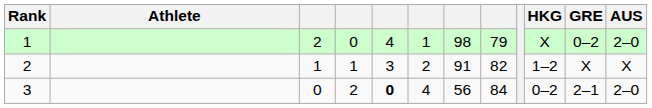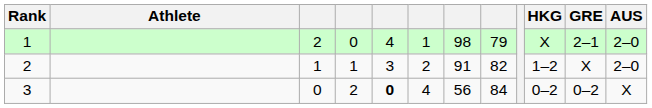(586, 41) 0–2 -> (586, 41) 2–1
(626, 66) X -> (626, 66) 2–0
(586, 90) 2–1 -> (586, 90) 0–2
(626, 90) 2–0 -> (626, 90) X
